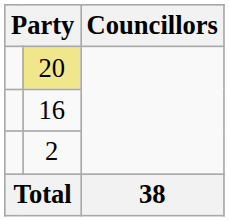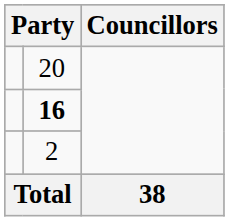(52, 67) khaki background -> (52, 67) no background
(52, 109) normal -> (52, 109) bold
